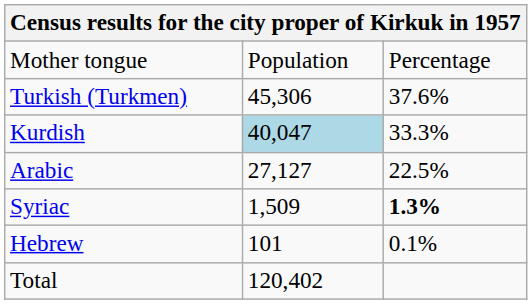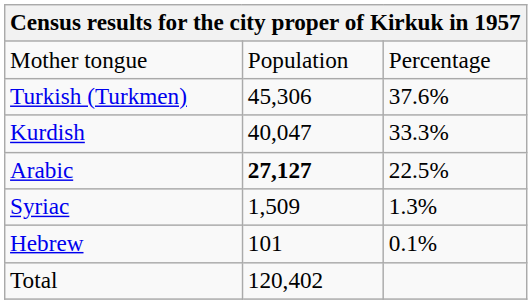(280, 133) lightblue background -> (280, 133) no background
(280, 170) normal -> (280, 170) bold
(415, 206) bold -> (413, 206) normal
